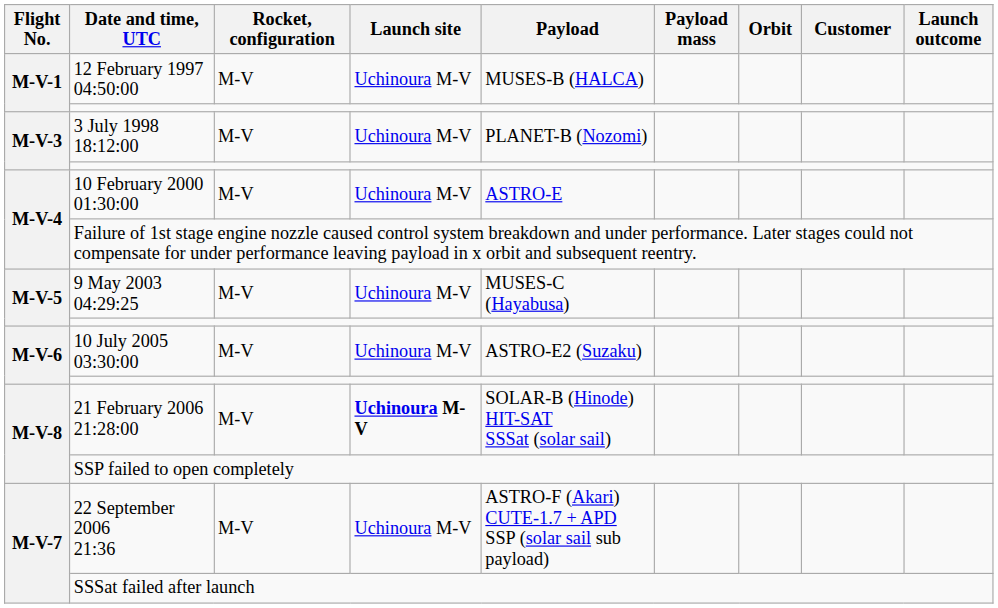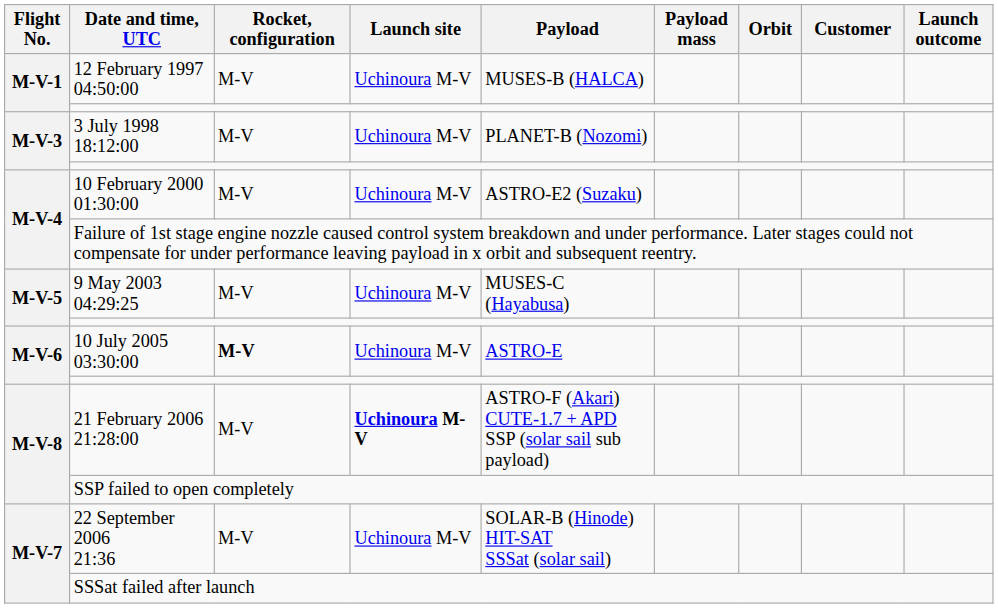(524, 194) ASTRO-E -> (564, 194) ASTRO-E2 (Suzaku)
(236, 351) normal -> (236, 351) bold
(564, 351) ASTRO-E2 (Suzaku) -> (524, 351) ASTRO-E
(560, 419) SOLAR-B (Hinode) HIT-SAT SSSat (solar sail) -> (553, 429) ASTRO-F (Akari) CUTE-1.7 + APD SSP (solar sail sub payload)
(553, 528) ASTRO-F (Akari) CUTE-1.7 + APD SSP (solar sail sub payload) -> (560, 538) SOLAR-B (Hinode) HIT-SAT SSSat (solar sail)
